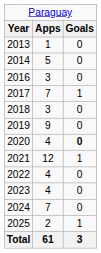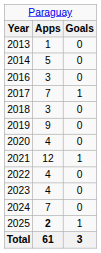(80, 142) bold -> (80, 142) normal
(48, 223) normal -> (48, 223) bold
